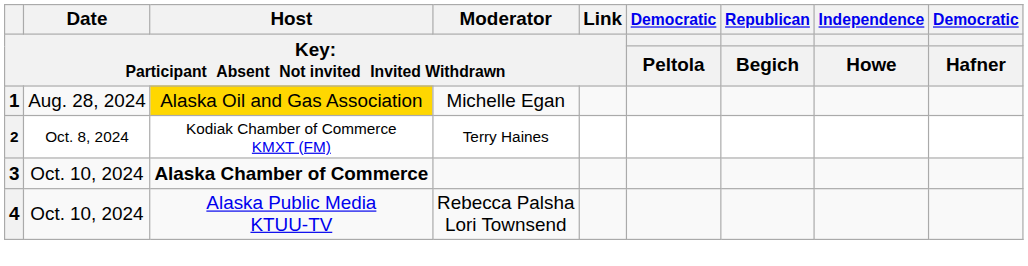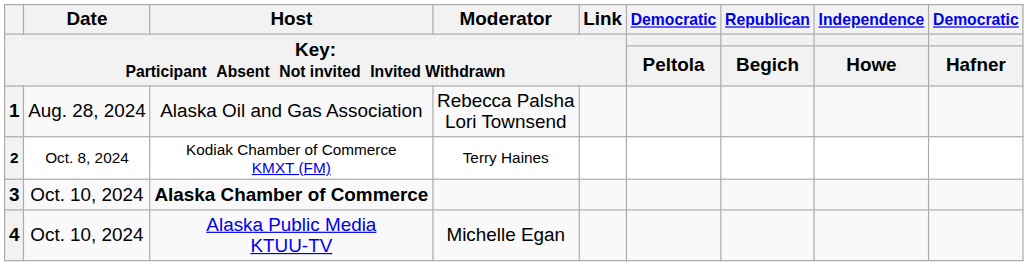(291, 100) gold background -> (291, 111) no background
(506, 100) Michelle Egan -> (506, 111) Rebecca Palsha Lori Townsend
(506, 213) Rebecca Palsha Lori Townsend -> (506, 235) Michelle Egan
